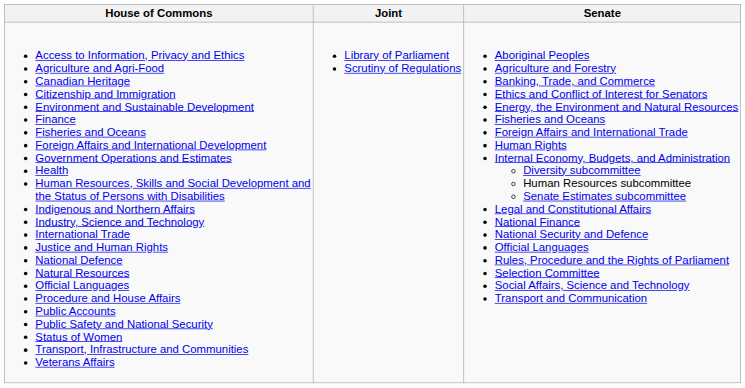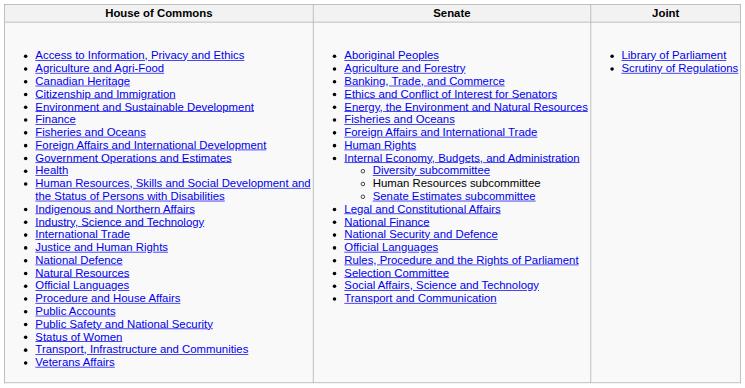columns swapped: (389, 13) <-> (602, 13)
